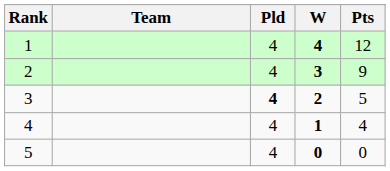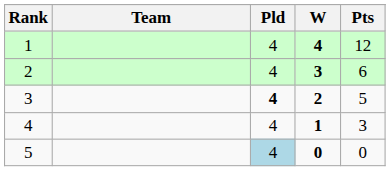(363, 71) 9 -> (363, 71) 6
(363, 125) 4 -> (363, 125) 3
(273, 152) no background -> (273, 152) lightblue background
